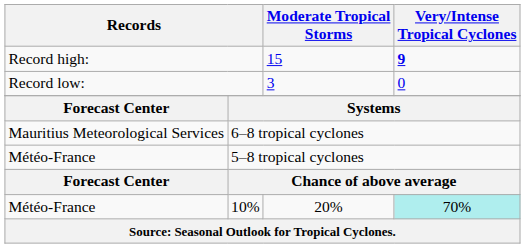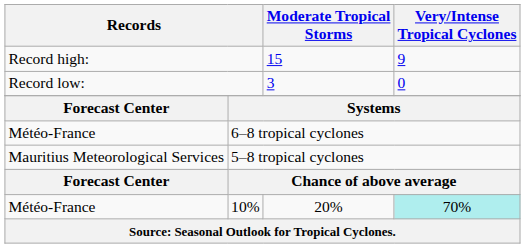(401, 58) bold -> (401, 58) normal
(116, 132) Mauritius Meteorological Services -> (52, 132) Météo-France
(52, 157) Météo-France -> (116, 157) Mauritius Meteorological Services
